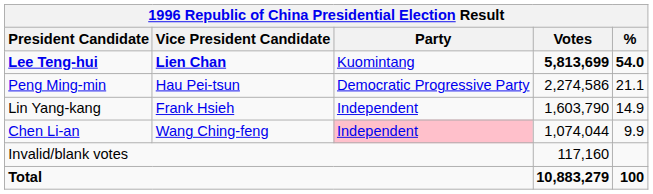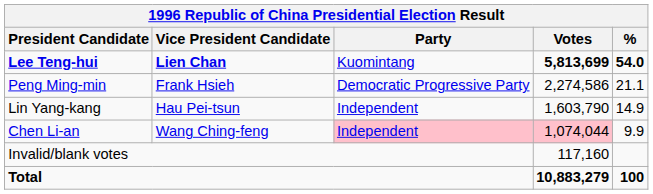(198, 85) Hau Pei-tsun -> (195, 85) Frank Hsieh
(195, 108) Frank Hsieh -> (198, 108) Hau Pei-tsun
(577, 131) no background -> (577, 131) pink background
